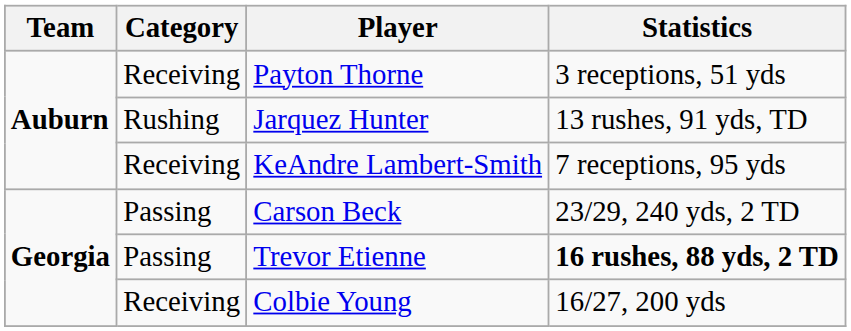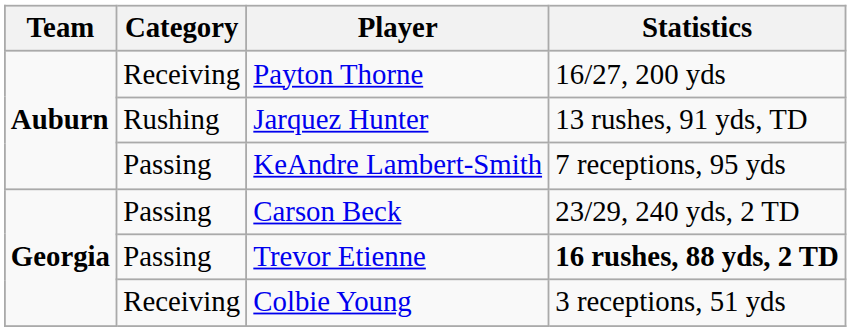(671, 73) 3 receptions, 51 yds -> (641, 73) 16/27, 200 yds
(182, 165) Receiving -> (167, 165) Passing
(641, 302) 16/27, 200 yds -> (671, 302) 3 receptions, 51 yds
